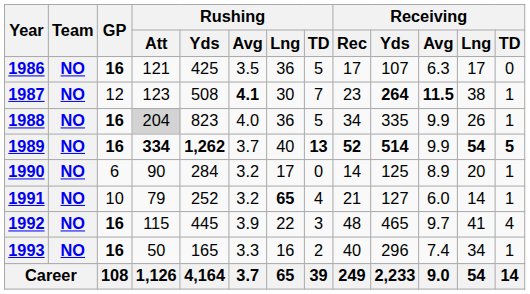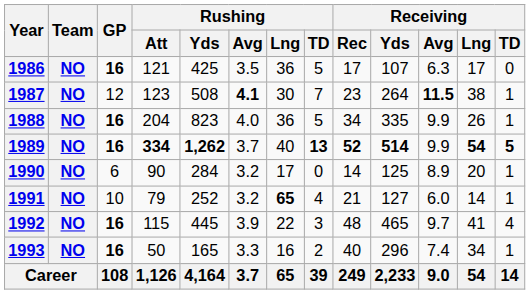(395, 95) bold -> (395, 95) normal
(156, 120) lightgrey background -> (156, 120) no background
